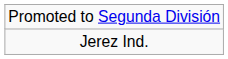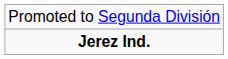(114, 41) normal -> (114, 41) bold
